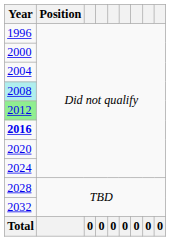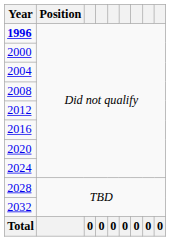(19, 33) normal -> (19, 33) bold
(19, 91) paleturquoise background -> (19, 91) no background
(19, 110) lightgreen background -> (19, 110) no background
(19, 129) bold -> (19, 129) normal
